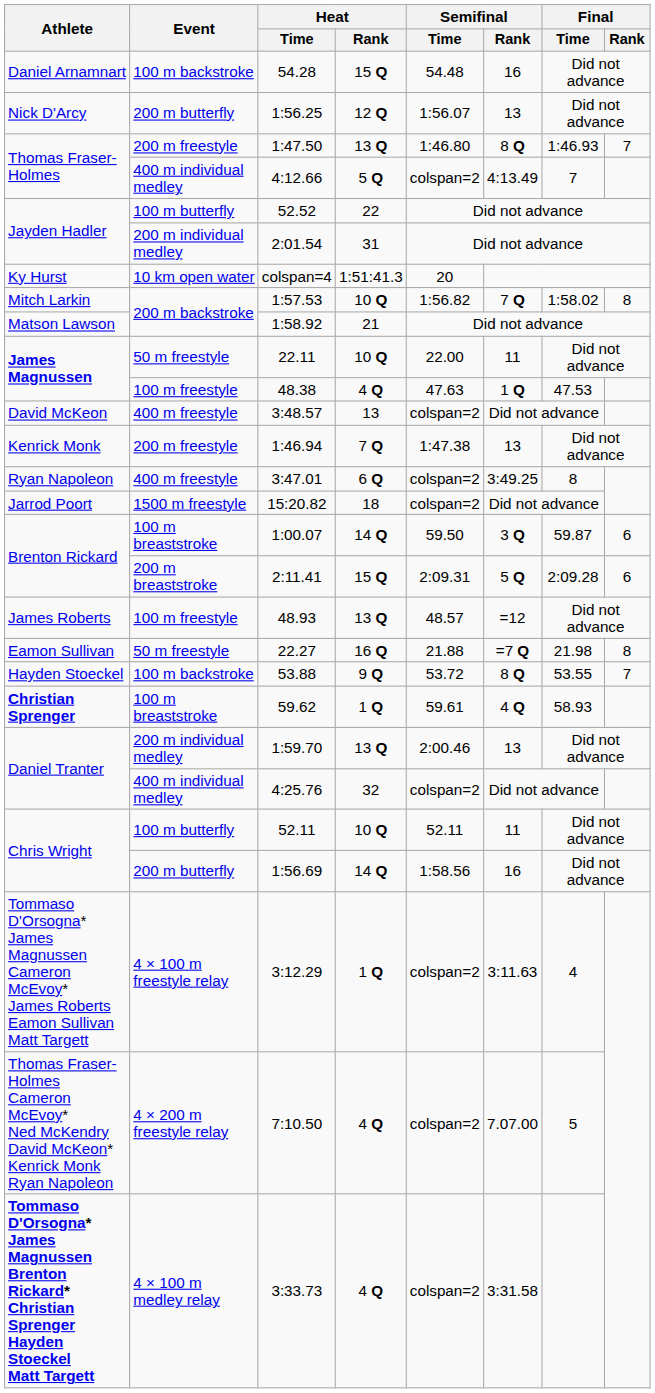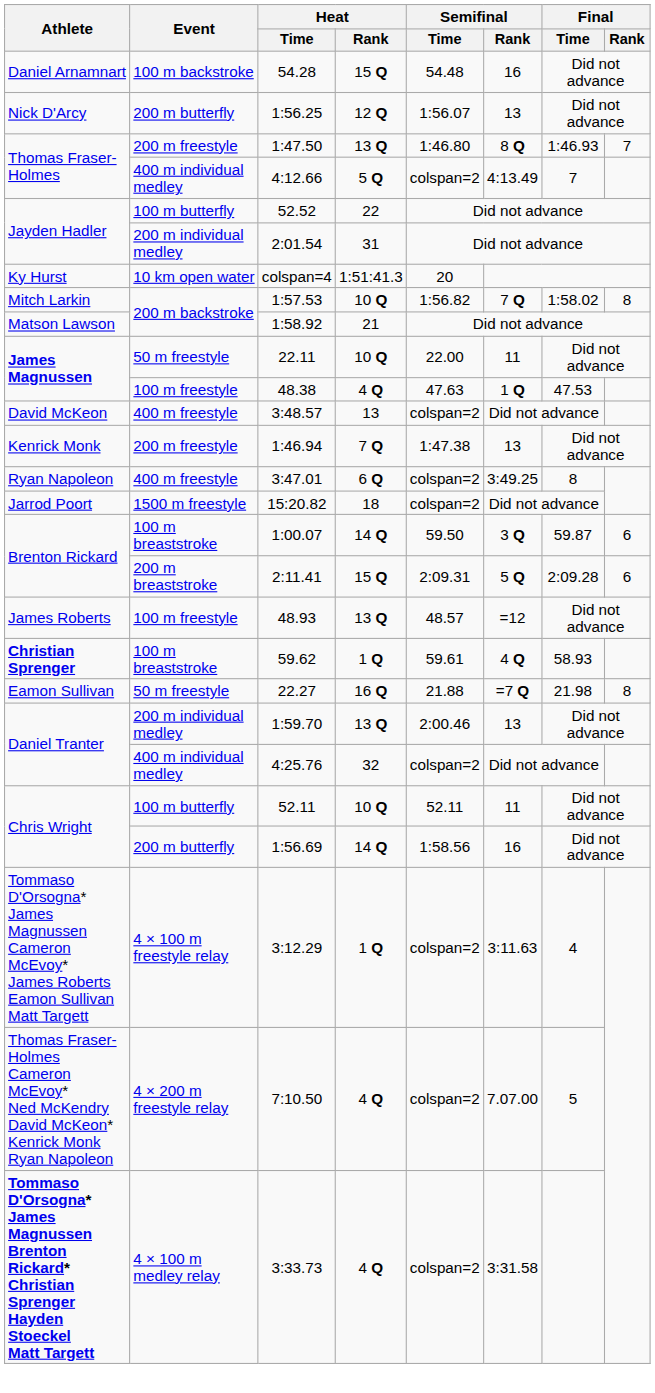rows swapped: (297, 707) <-> (297, 651)
- row: (297, 675)
